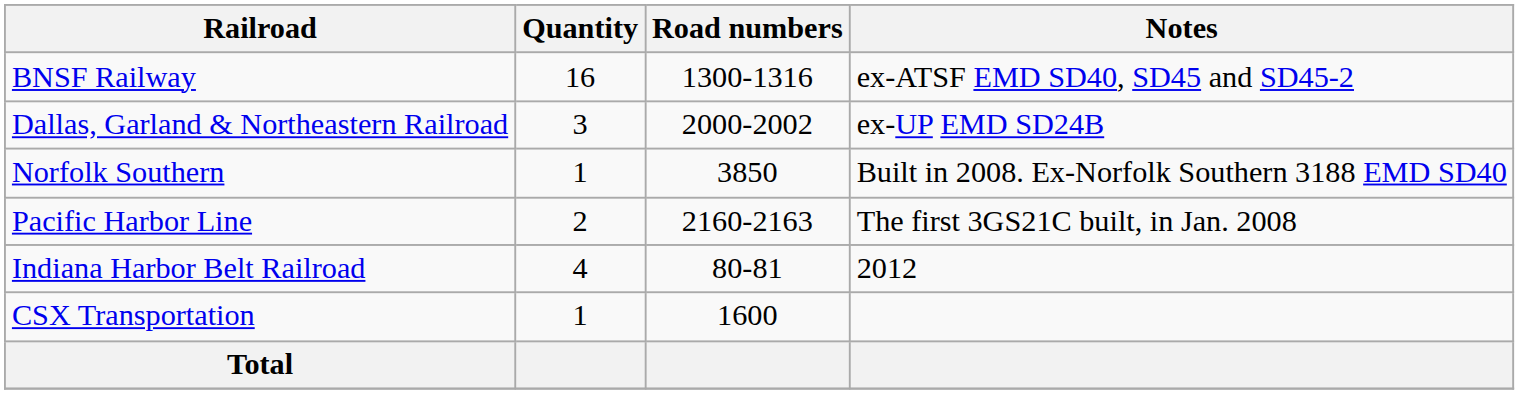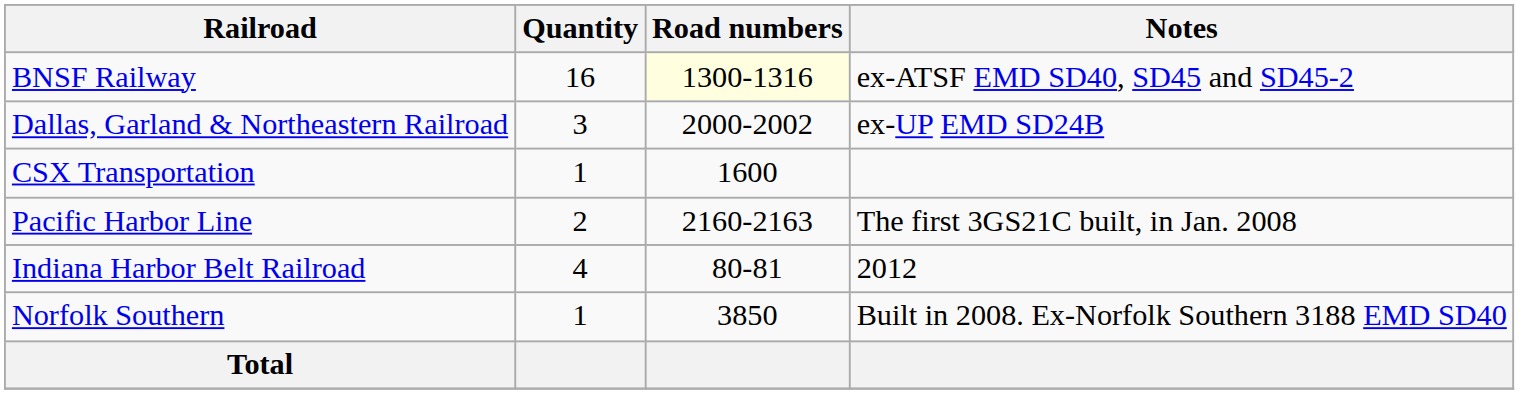(747, 76) no background -> (747, 76) lightyellow background
rows swapped: (118, 172) <-> (133, 316)
